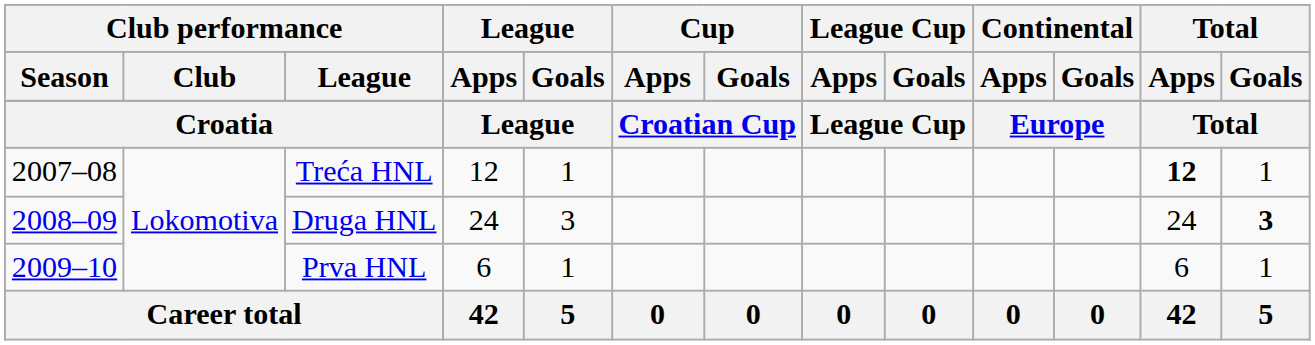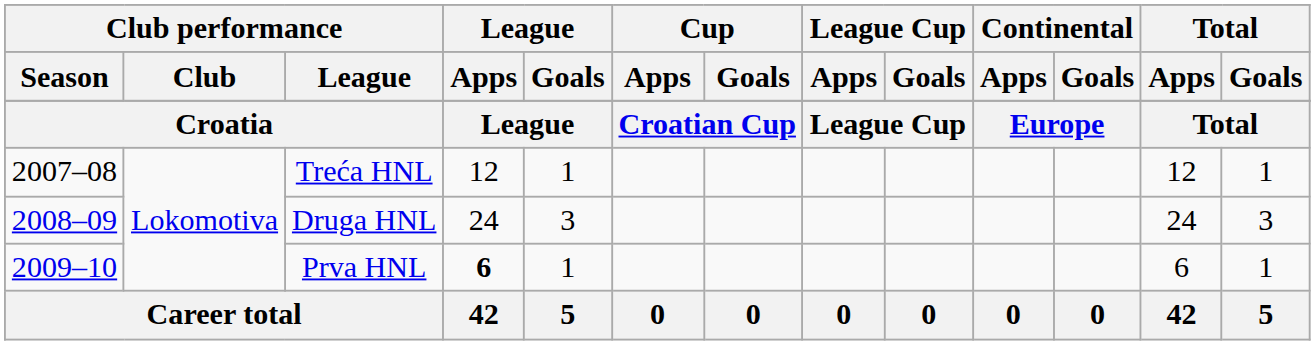(1182, 171) bold -> (1182, 171) normal
(1266, 219) bold -> (1266, 219) normal
(484, 266) normal -> (484, 266) bold
